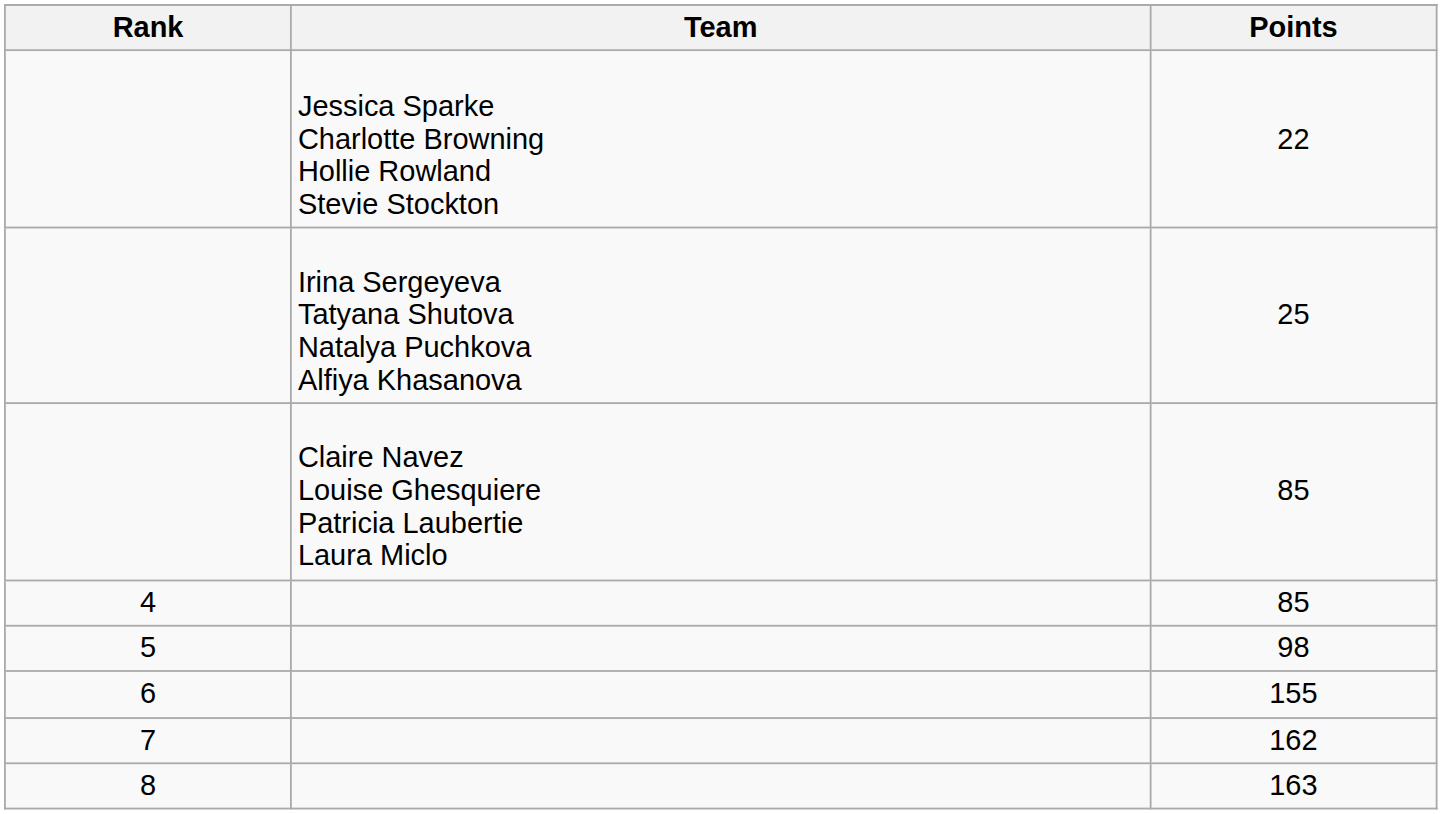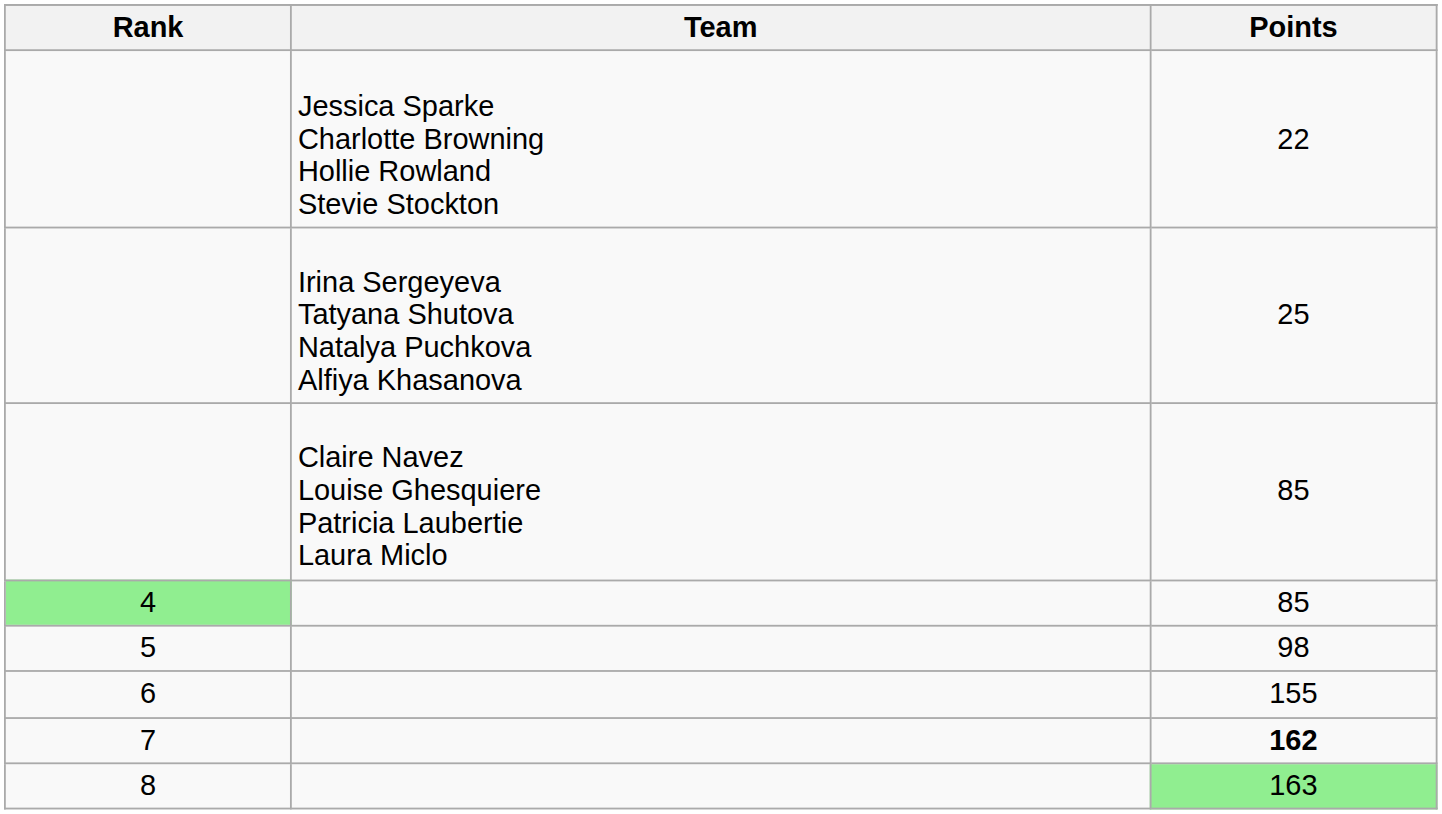(148, 602) no background -> (148, 602) lightgreen background
(1293, 739) normal -> (1293, 739) bold
(1293, 785) no background -> (1293, 785) lightgreen background
